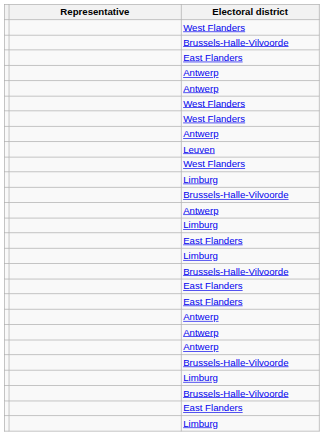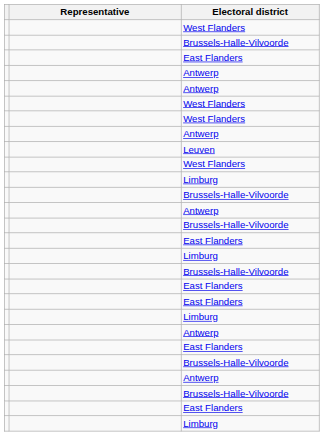(201, 226) Limburg -> (236, 226) Brussels-Halle-Vilvoorde
(201, 317) Antwerp -> (201, 317) Limburg
(201, 348) Antwerp -> (213, 348) East Flanders
(201, 378) Limburg -> (201, 378) Antwerp
